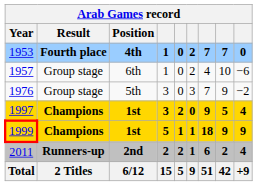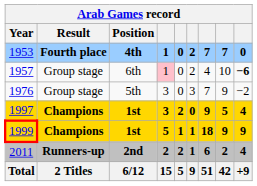(166, 71) no background -> (166, 71) pink background
(243, 71) normal -> (243, 71) bold
